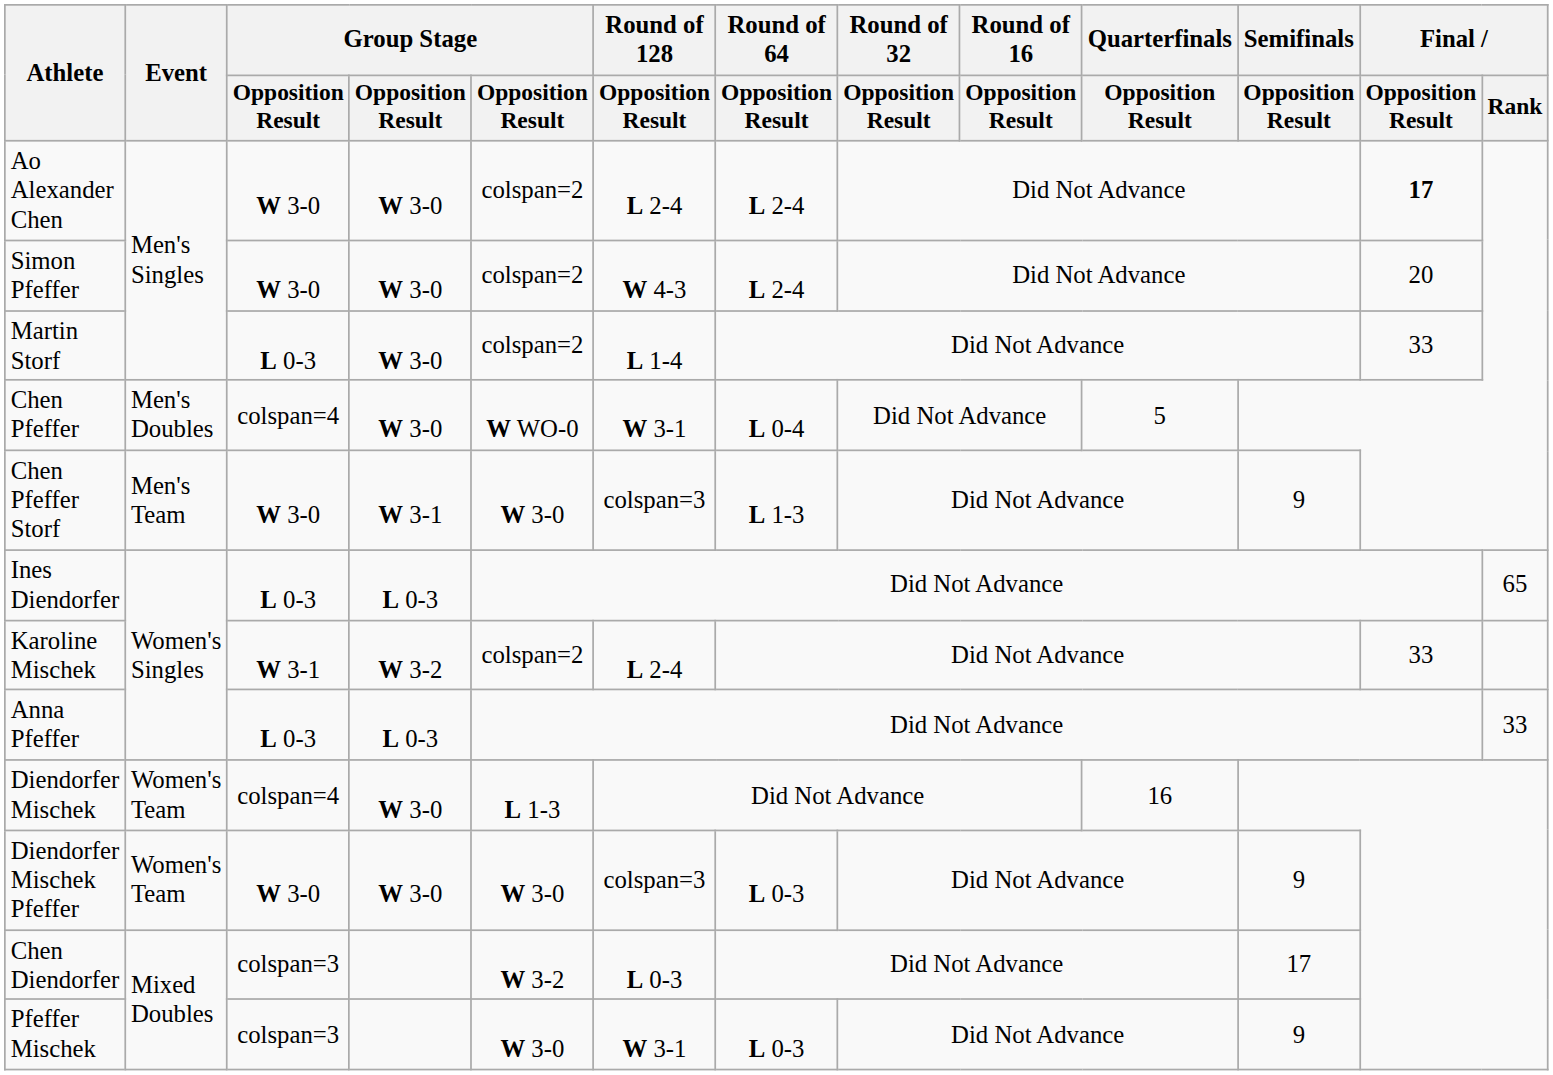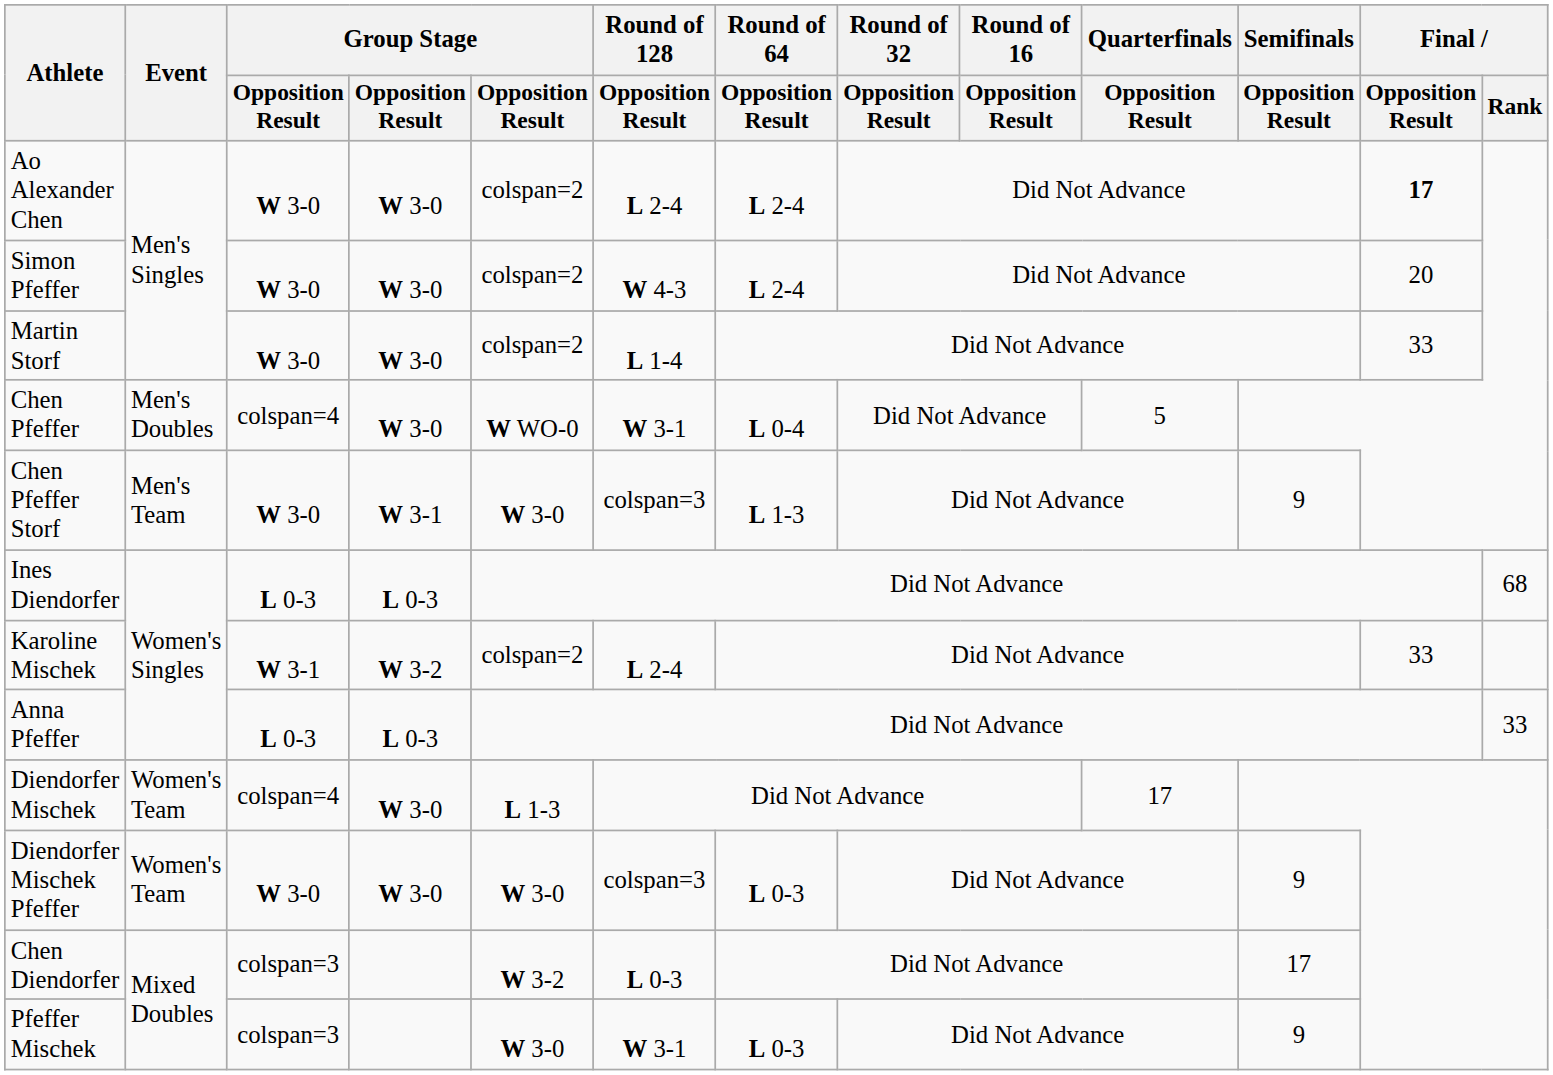(288, 360) L 0-3 -> (288, 360) W 3-0
(1515, 585) 65 -> (1515, 585) 68
(1160, 795) 16 -> (1160, 795) 17
